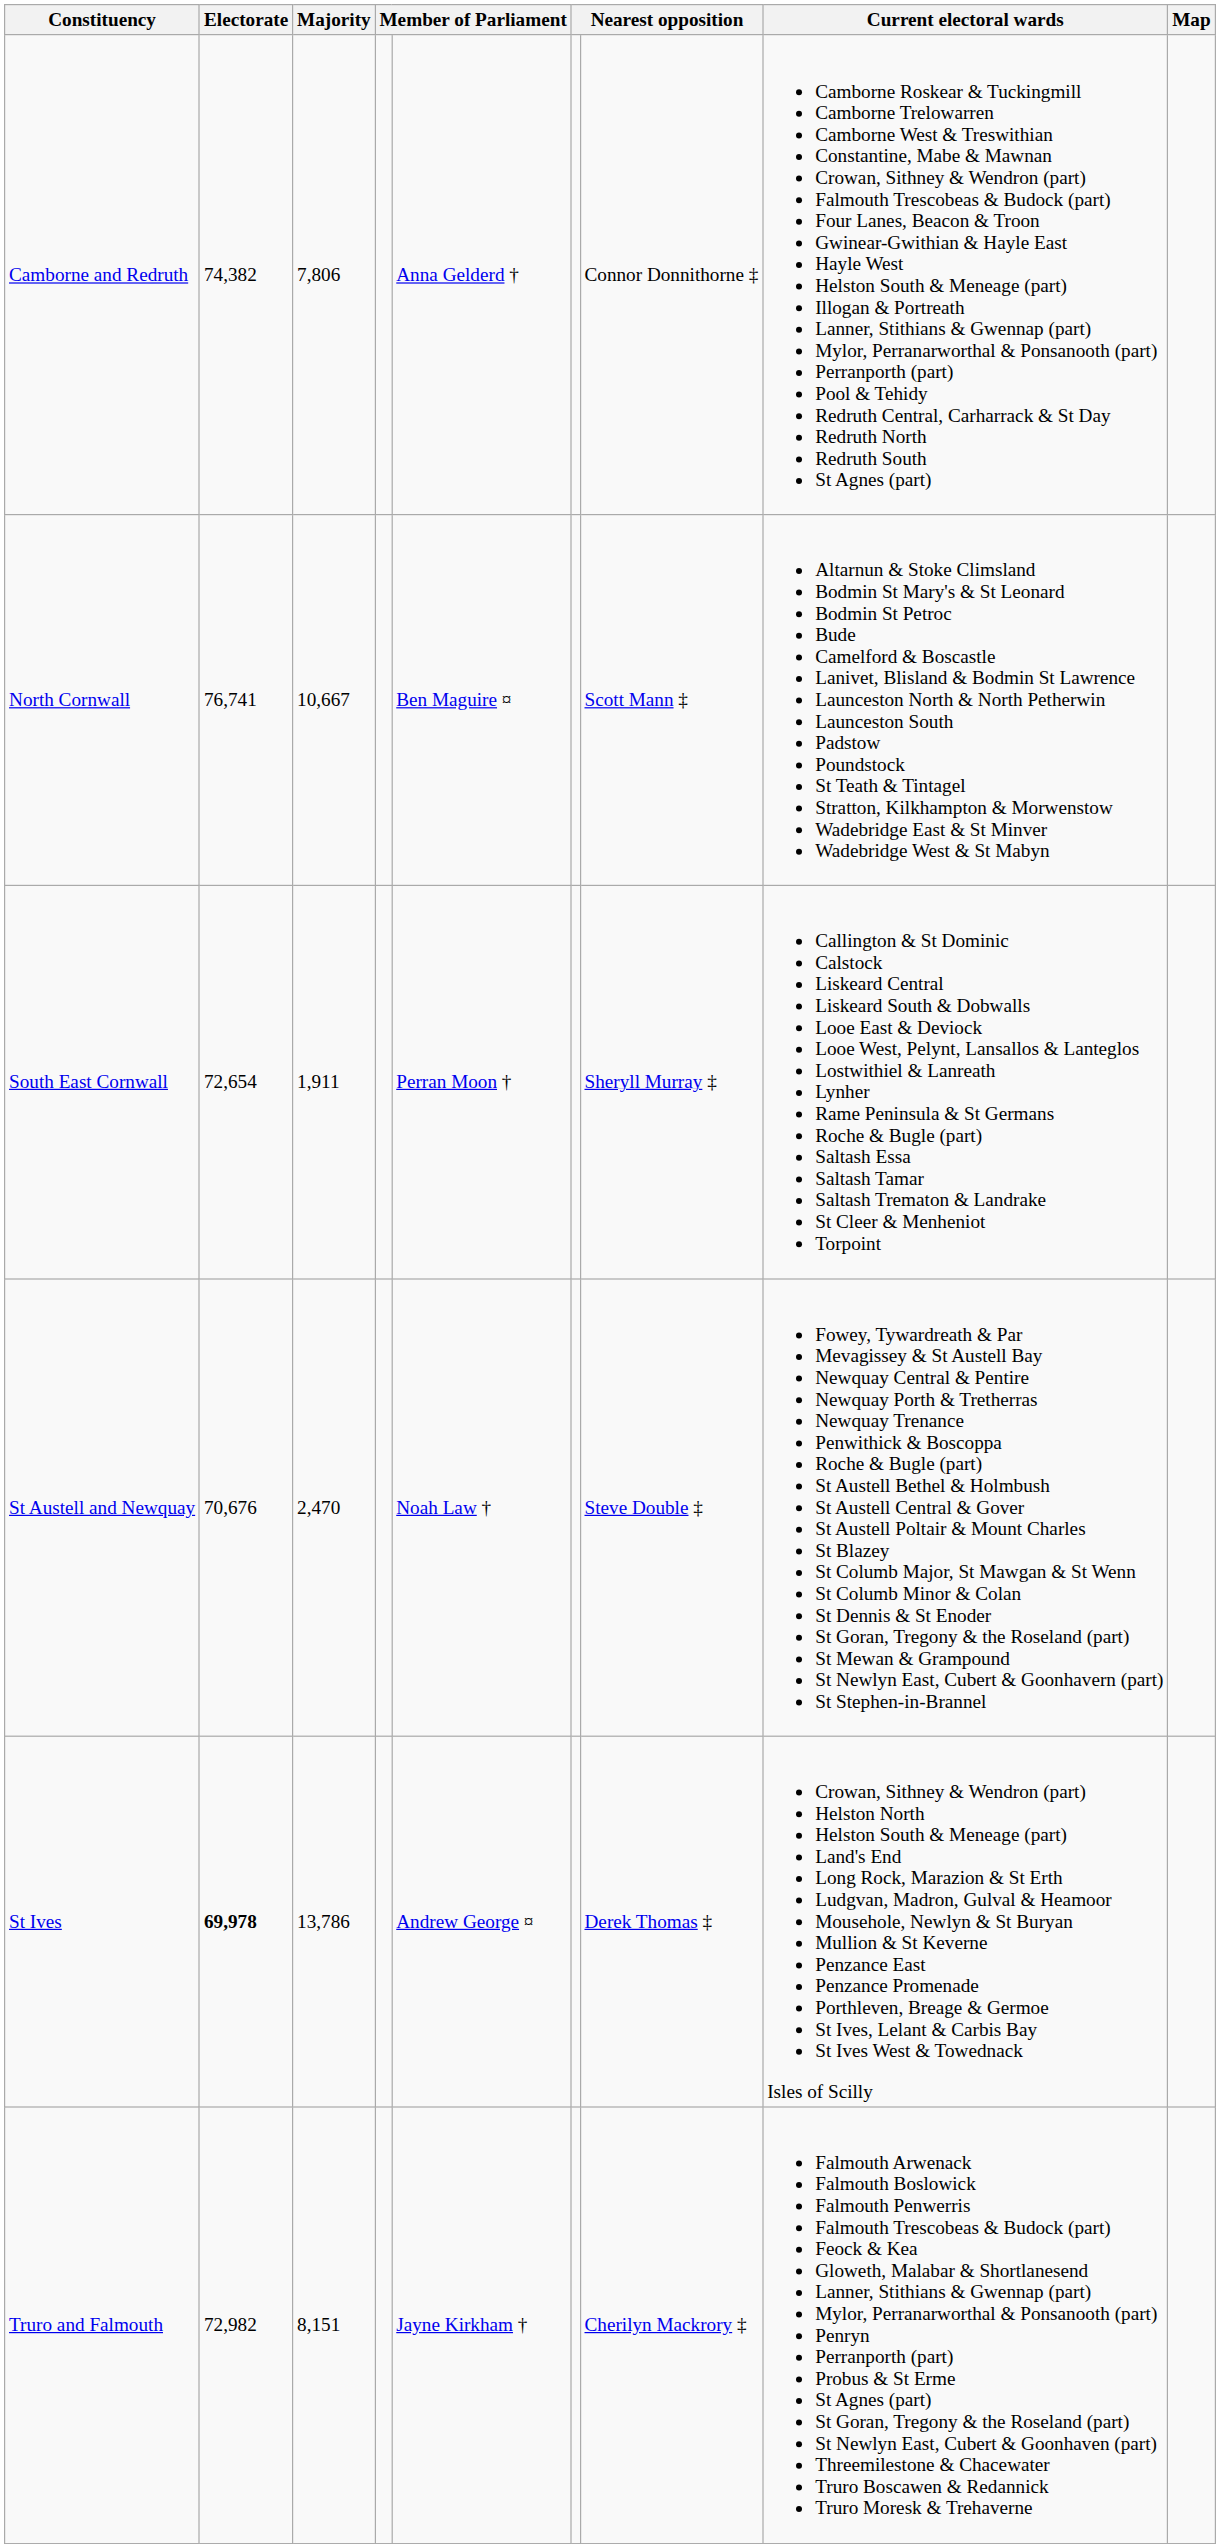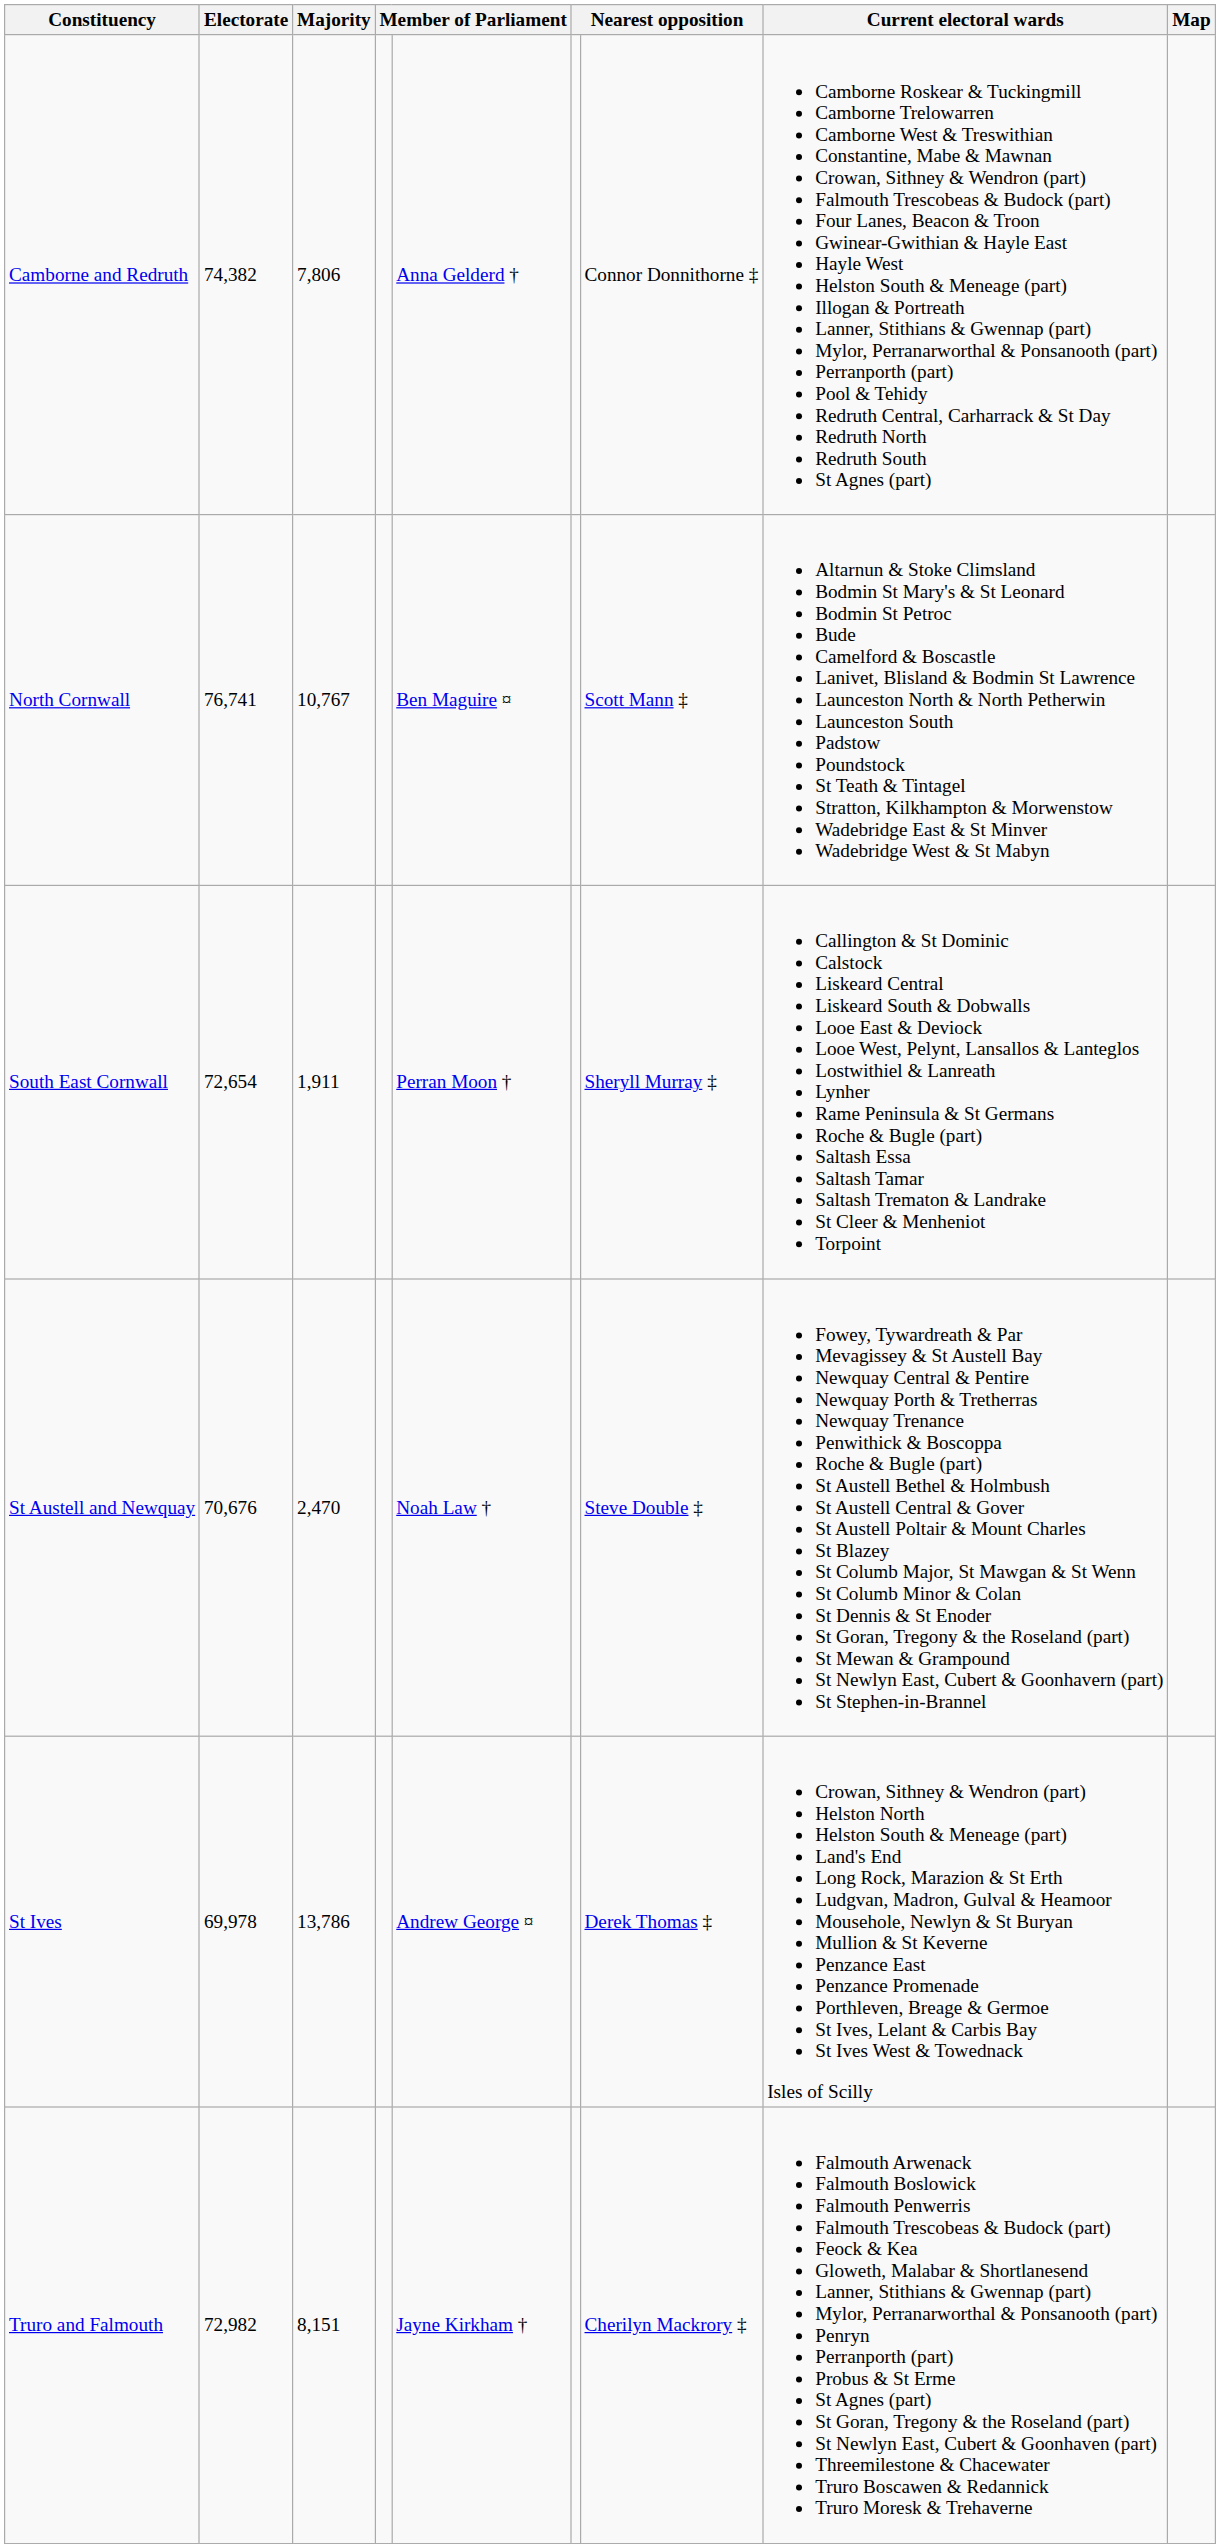(323, 699) 10,667 -> (323, 699) 10,767
(230, 1921) bold -> (230, 1921) normal
